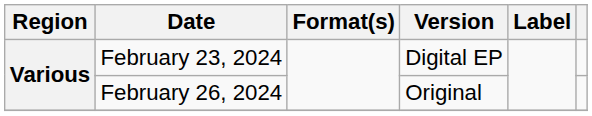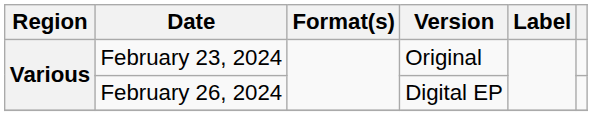(454, 57) Digital EP -> (444, 57) Original
(444, 92) Original -> (454, 92) Digital EP
